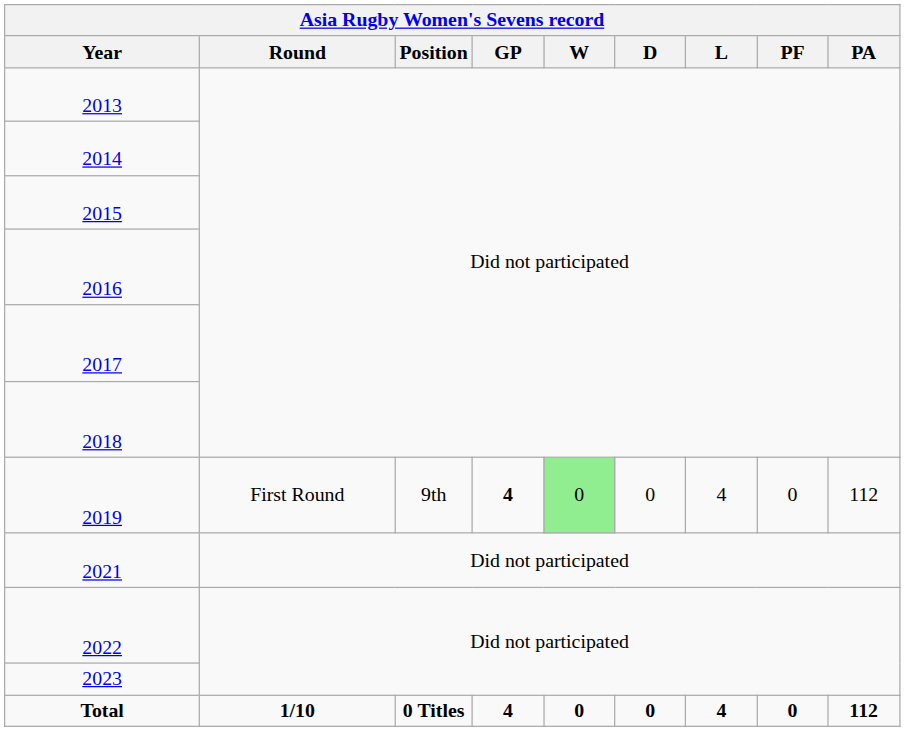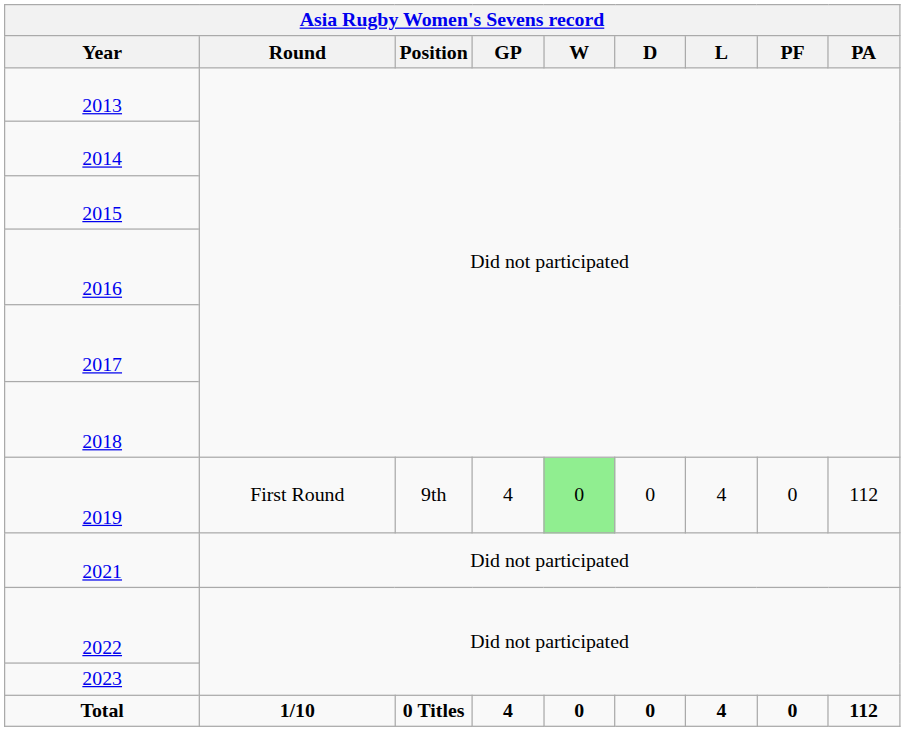(508, 495) bold -> (508, 495) normal
